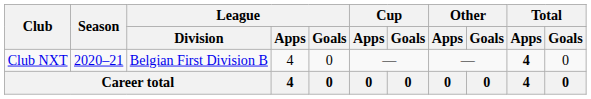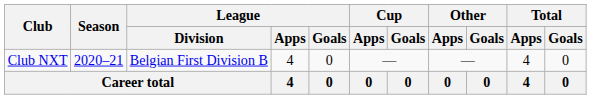(526, 60) bold -> (526, 60) normal
